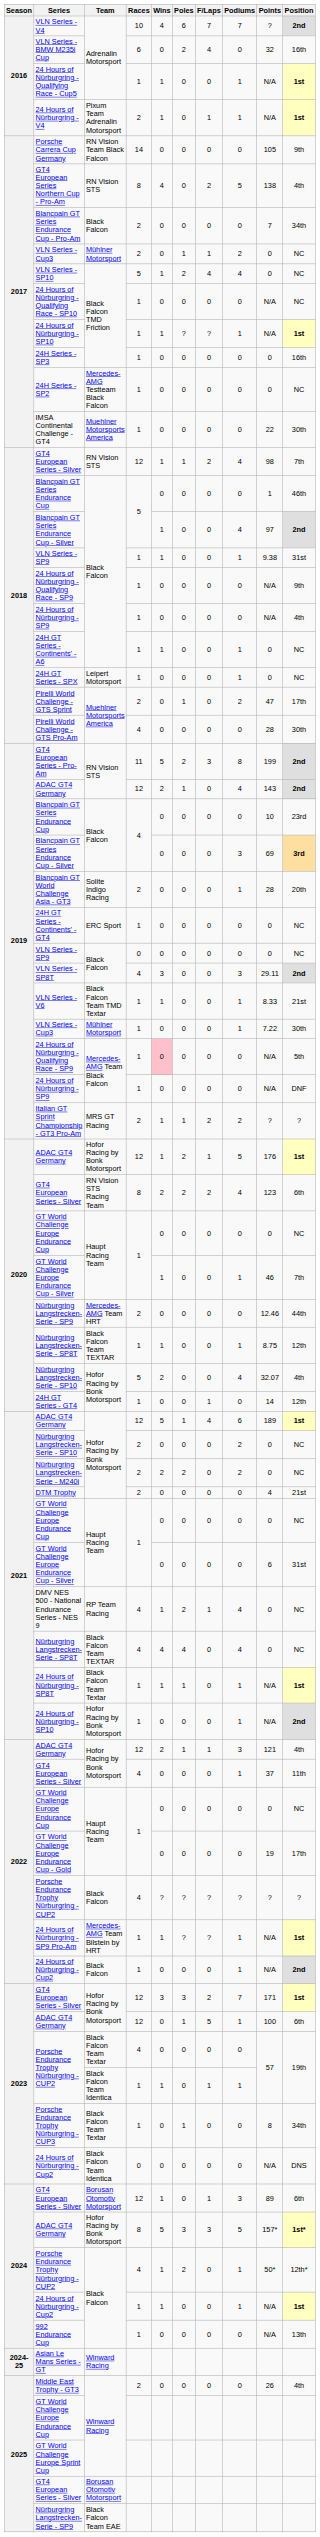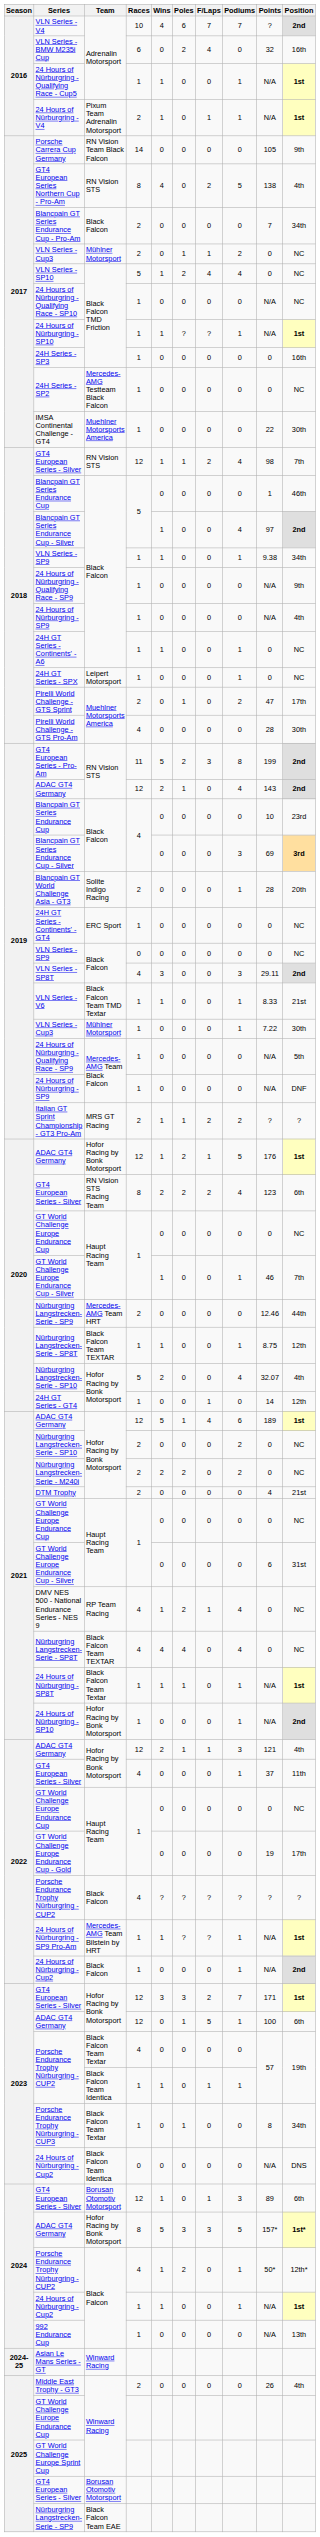(299, 558) 31st -> (299, 558) 34th
(162, 1057) pink background -> (162, 1057) no background
